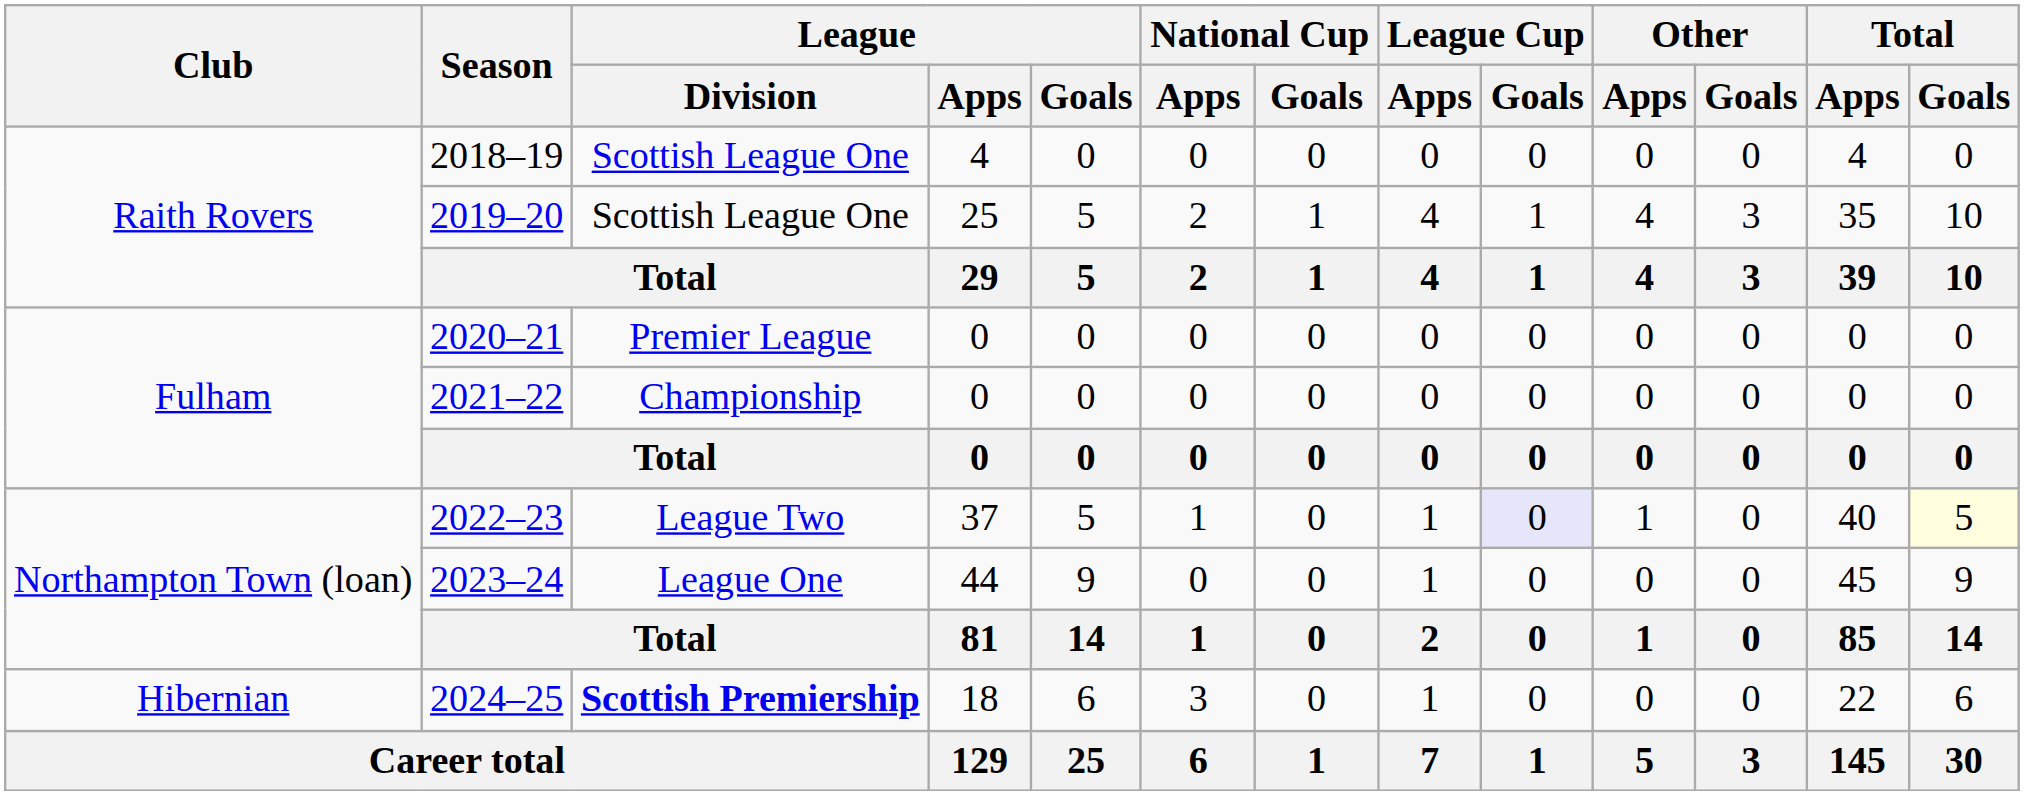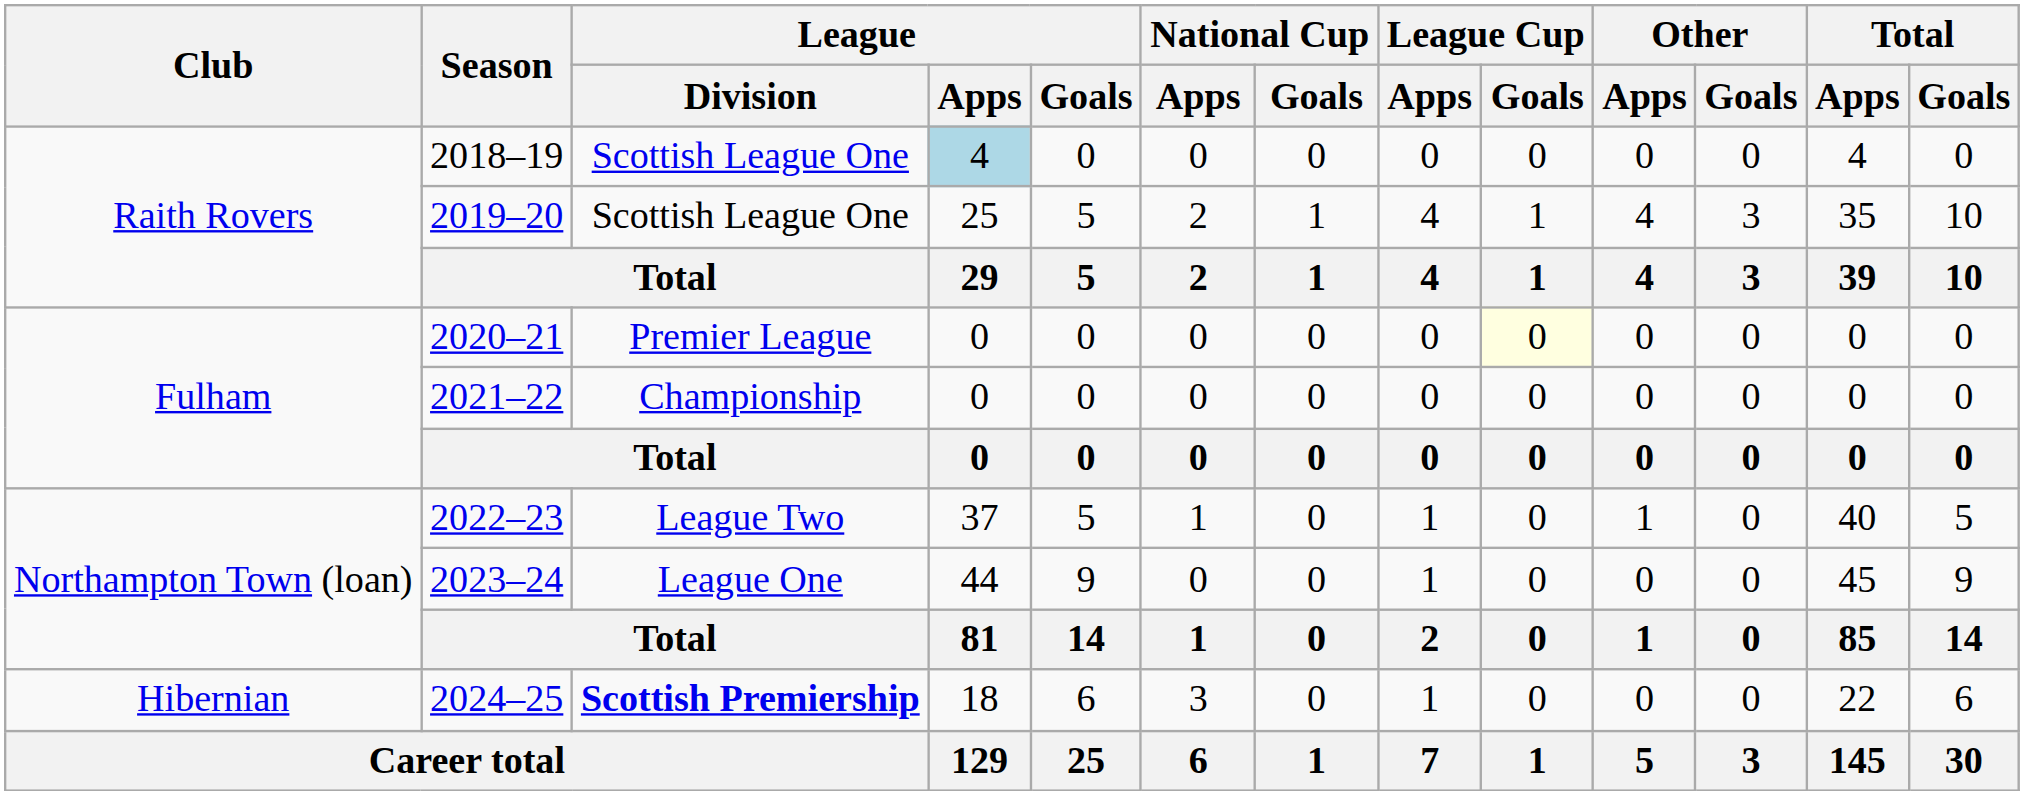(980, 155) no background -> (980, 155) lightblue background
(1537, 336) no background -> (1537, 336) lightyellow background
(1537, 517) lavender background -> (1537, 517) no background
(1964, 517) lightyellow background -> (1964, 517) no background
